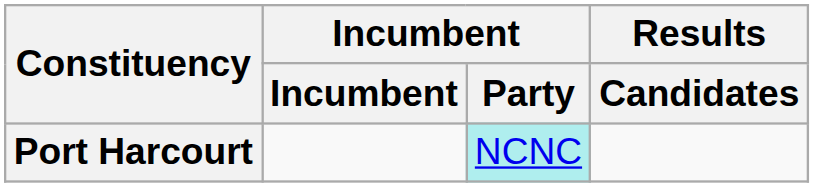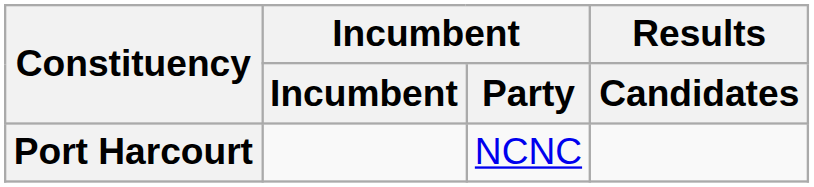(528, 151) paleturquoise background -> (528, 151) no background
